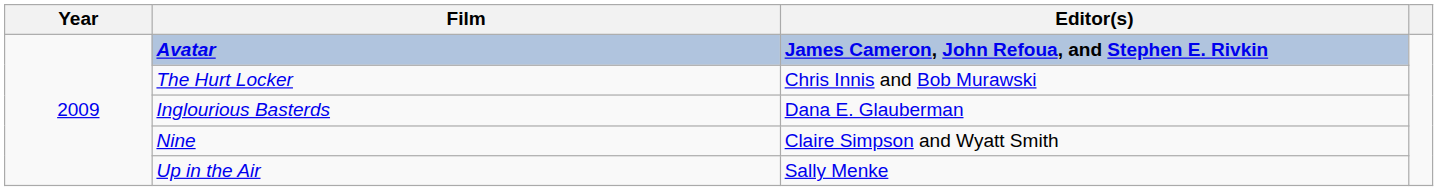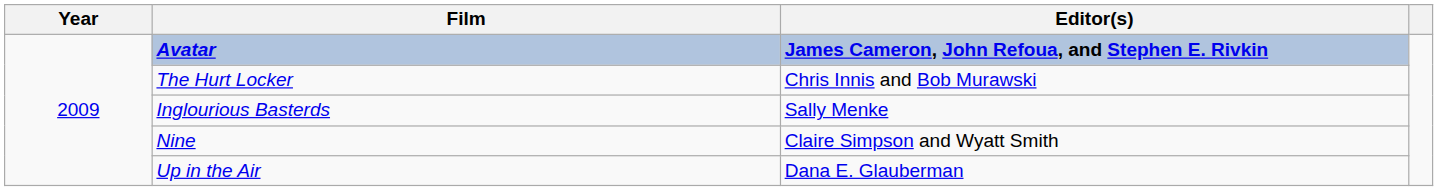(874, 110) Dana E. Glauberman -> (836, 110) Sally Menke
(836, 170) Sally Menke -> (874, 170) Dana E. Glauberman
